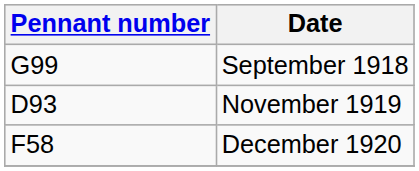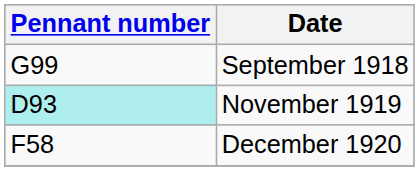(34, 104) no background -> (34, 104) paleturquoise background
